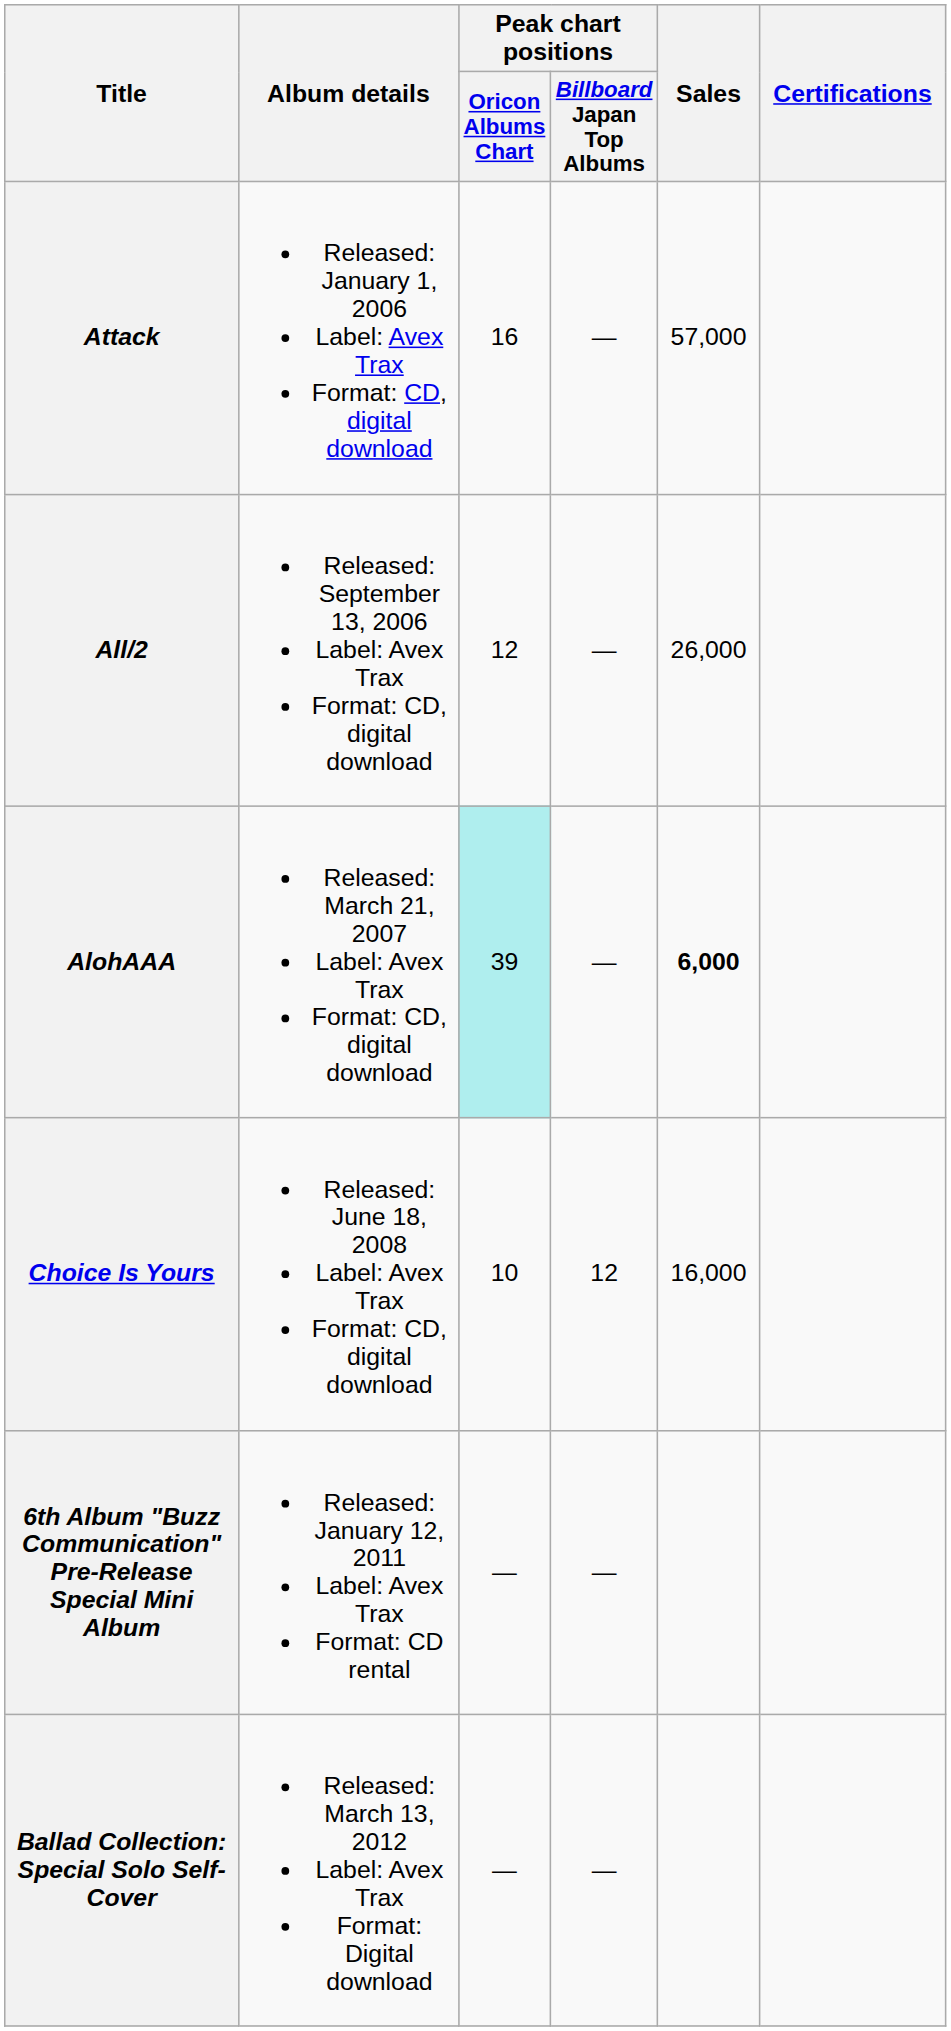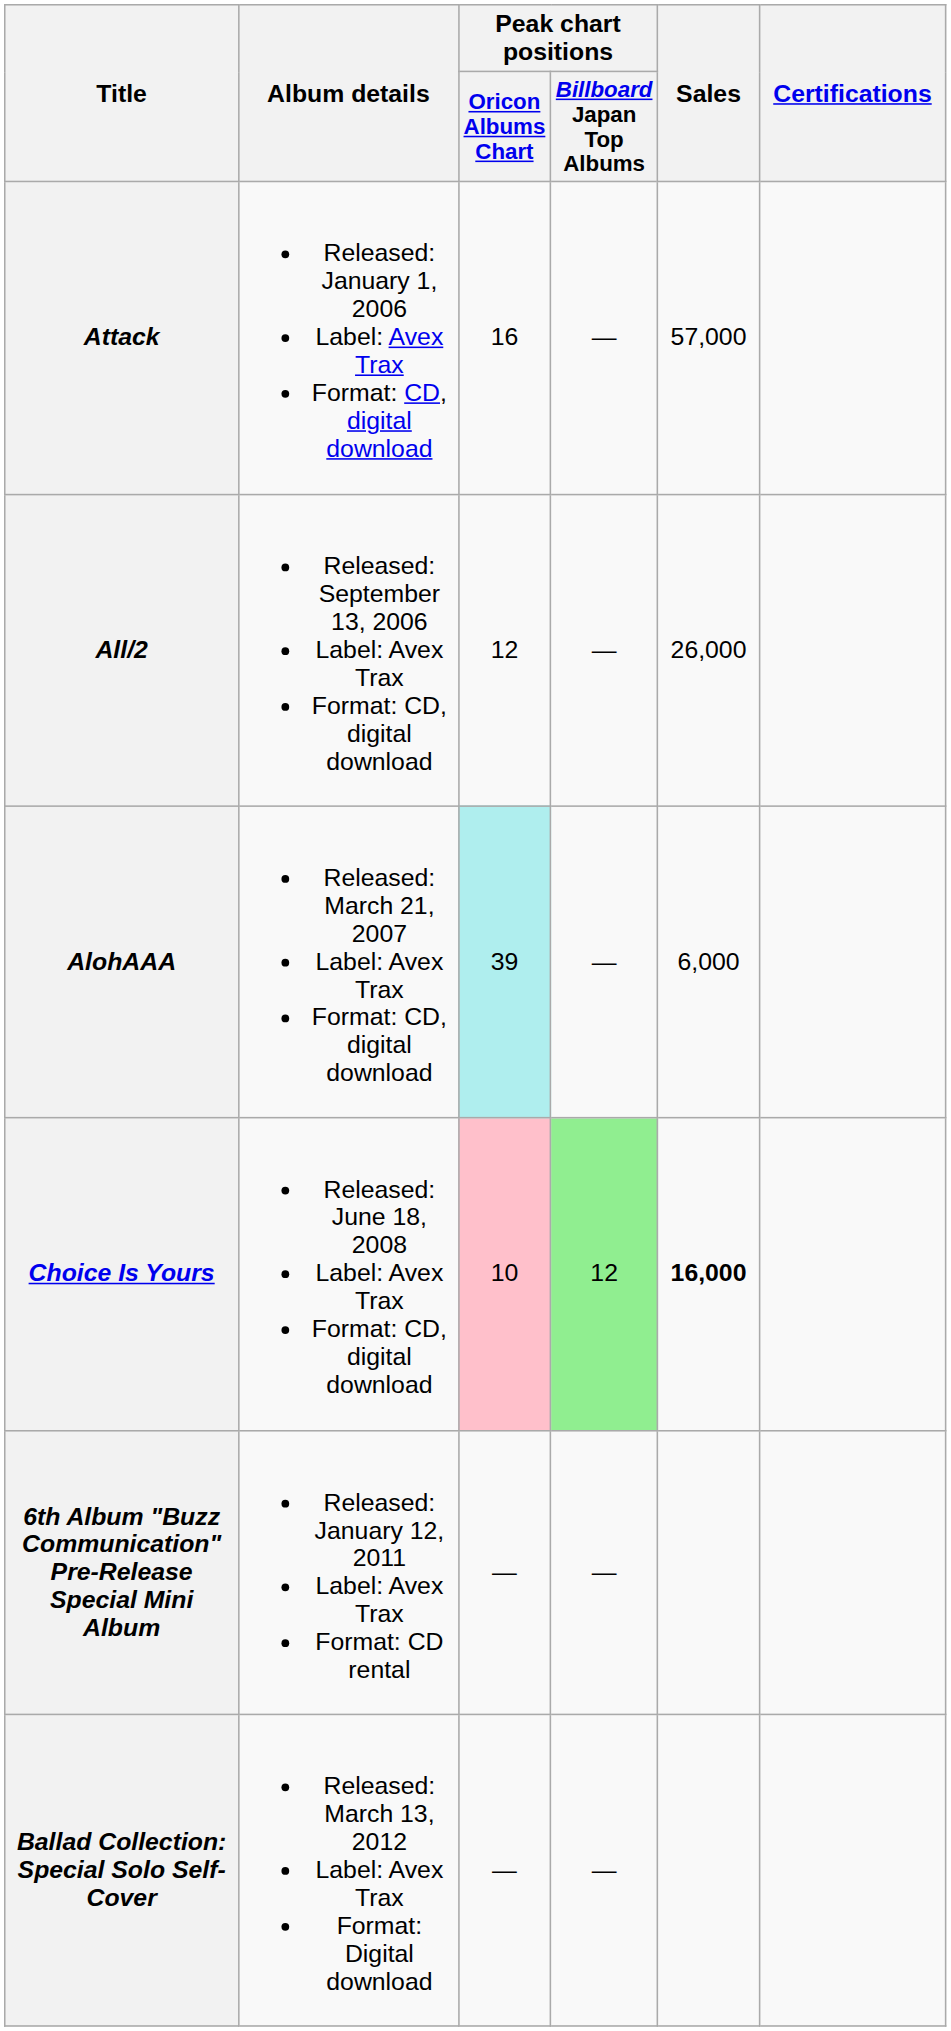(709, 961) bold -> (709, 961) normal
(504, 1273) no background -> (504, 1273) pink background
(604, 1273) no background -> (604, 1273) lightgreen background
(709, 1273) normal -> (709, 1273) bold
